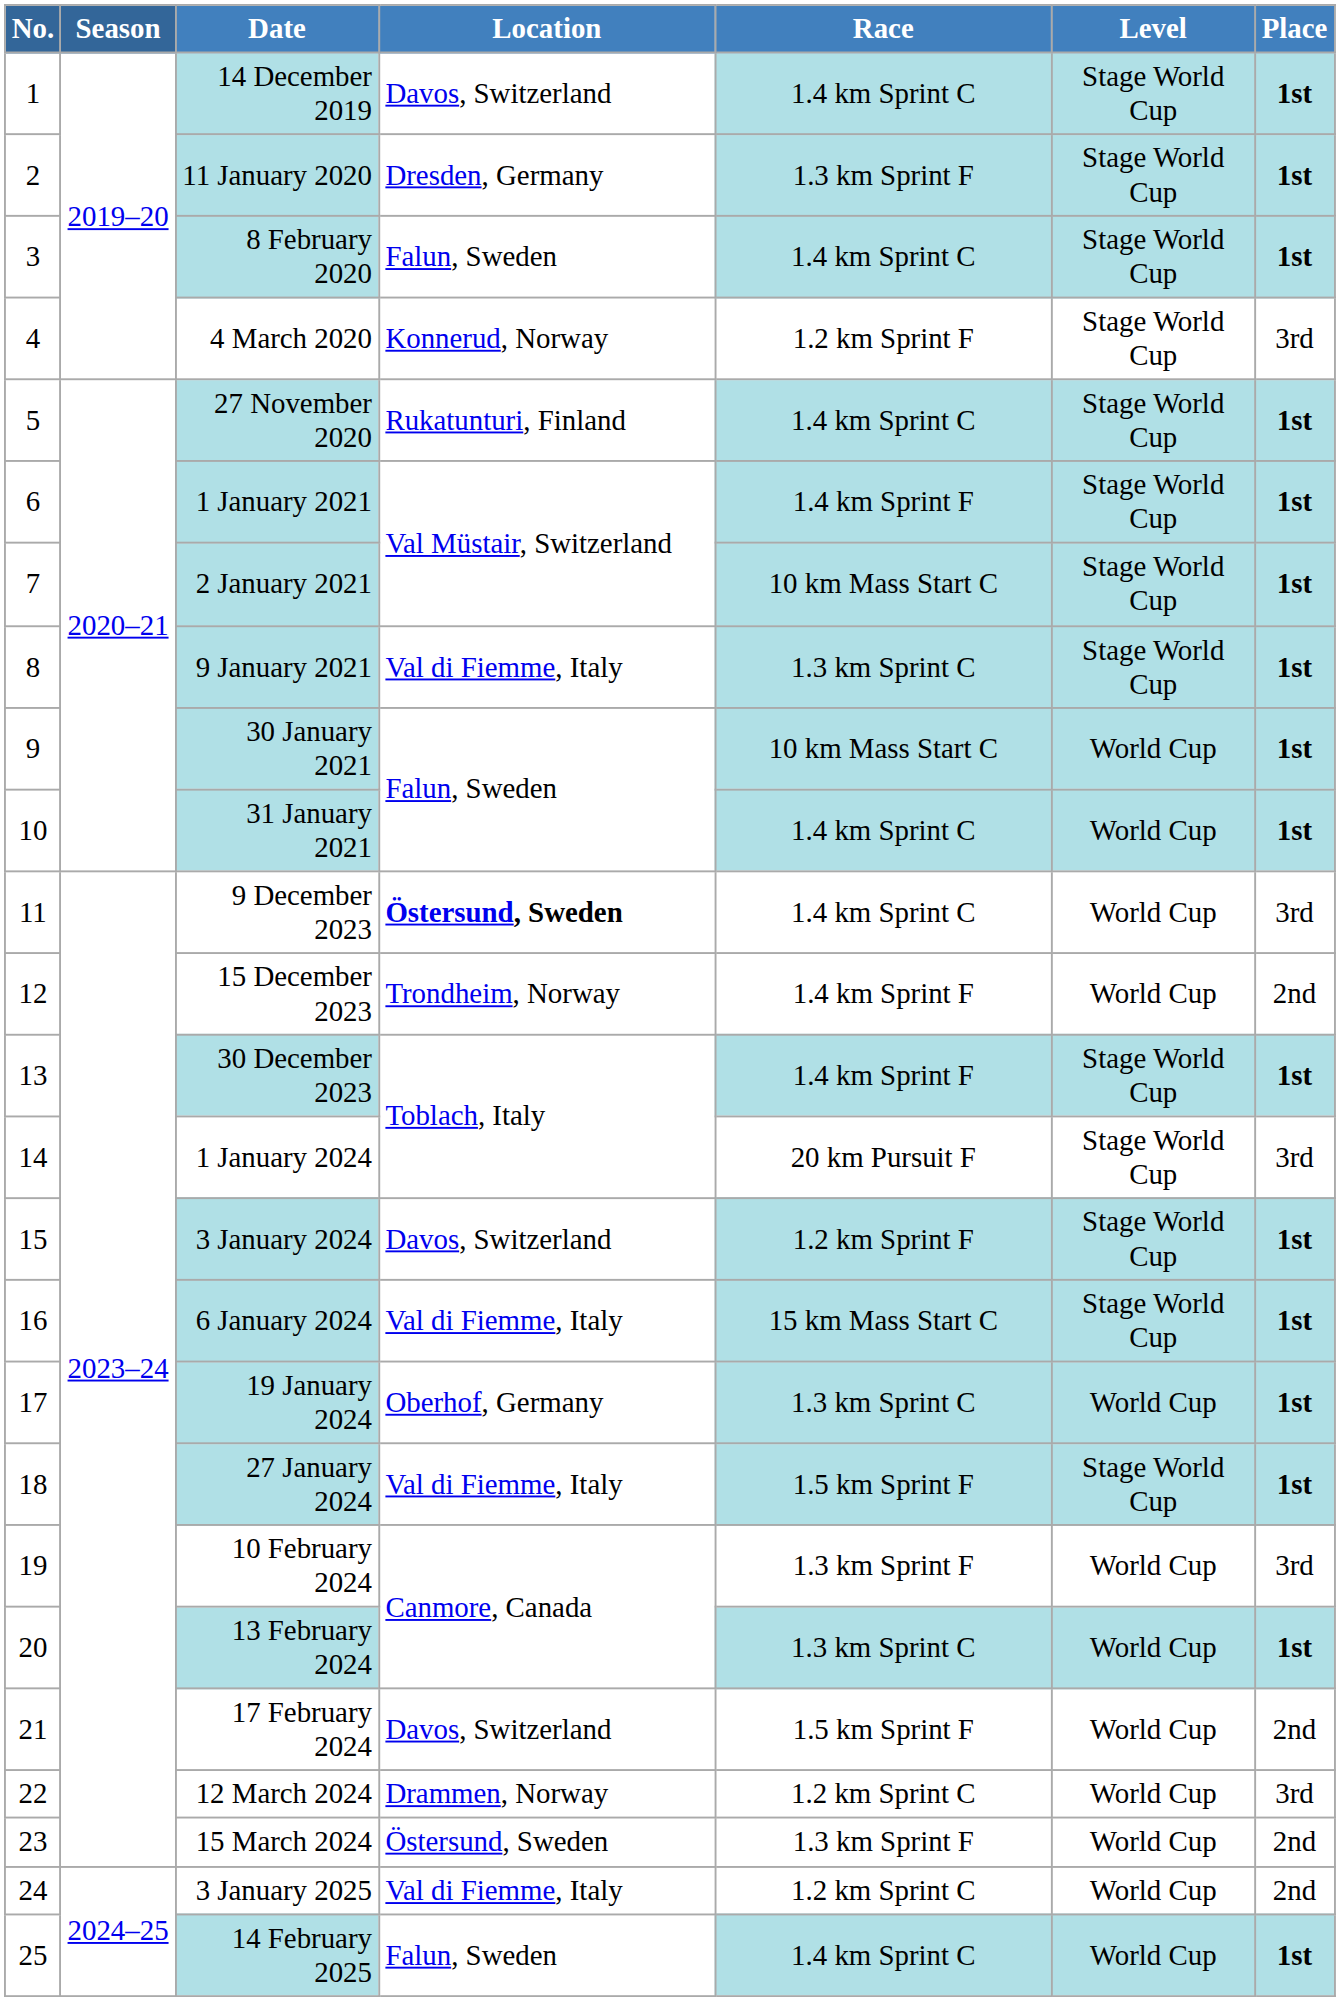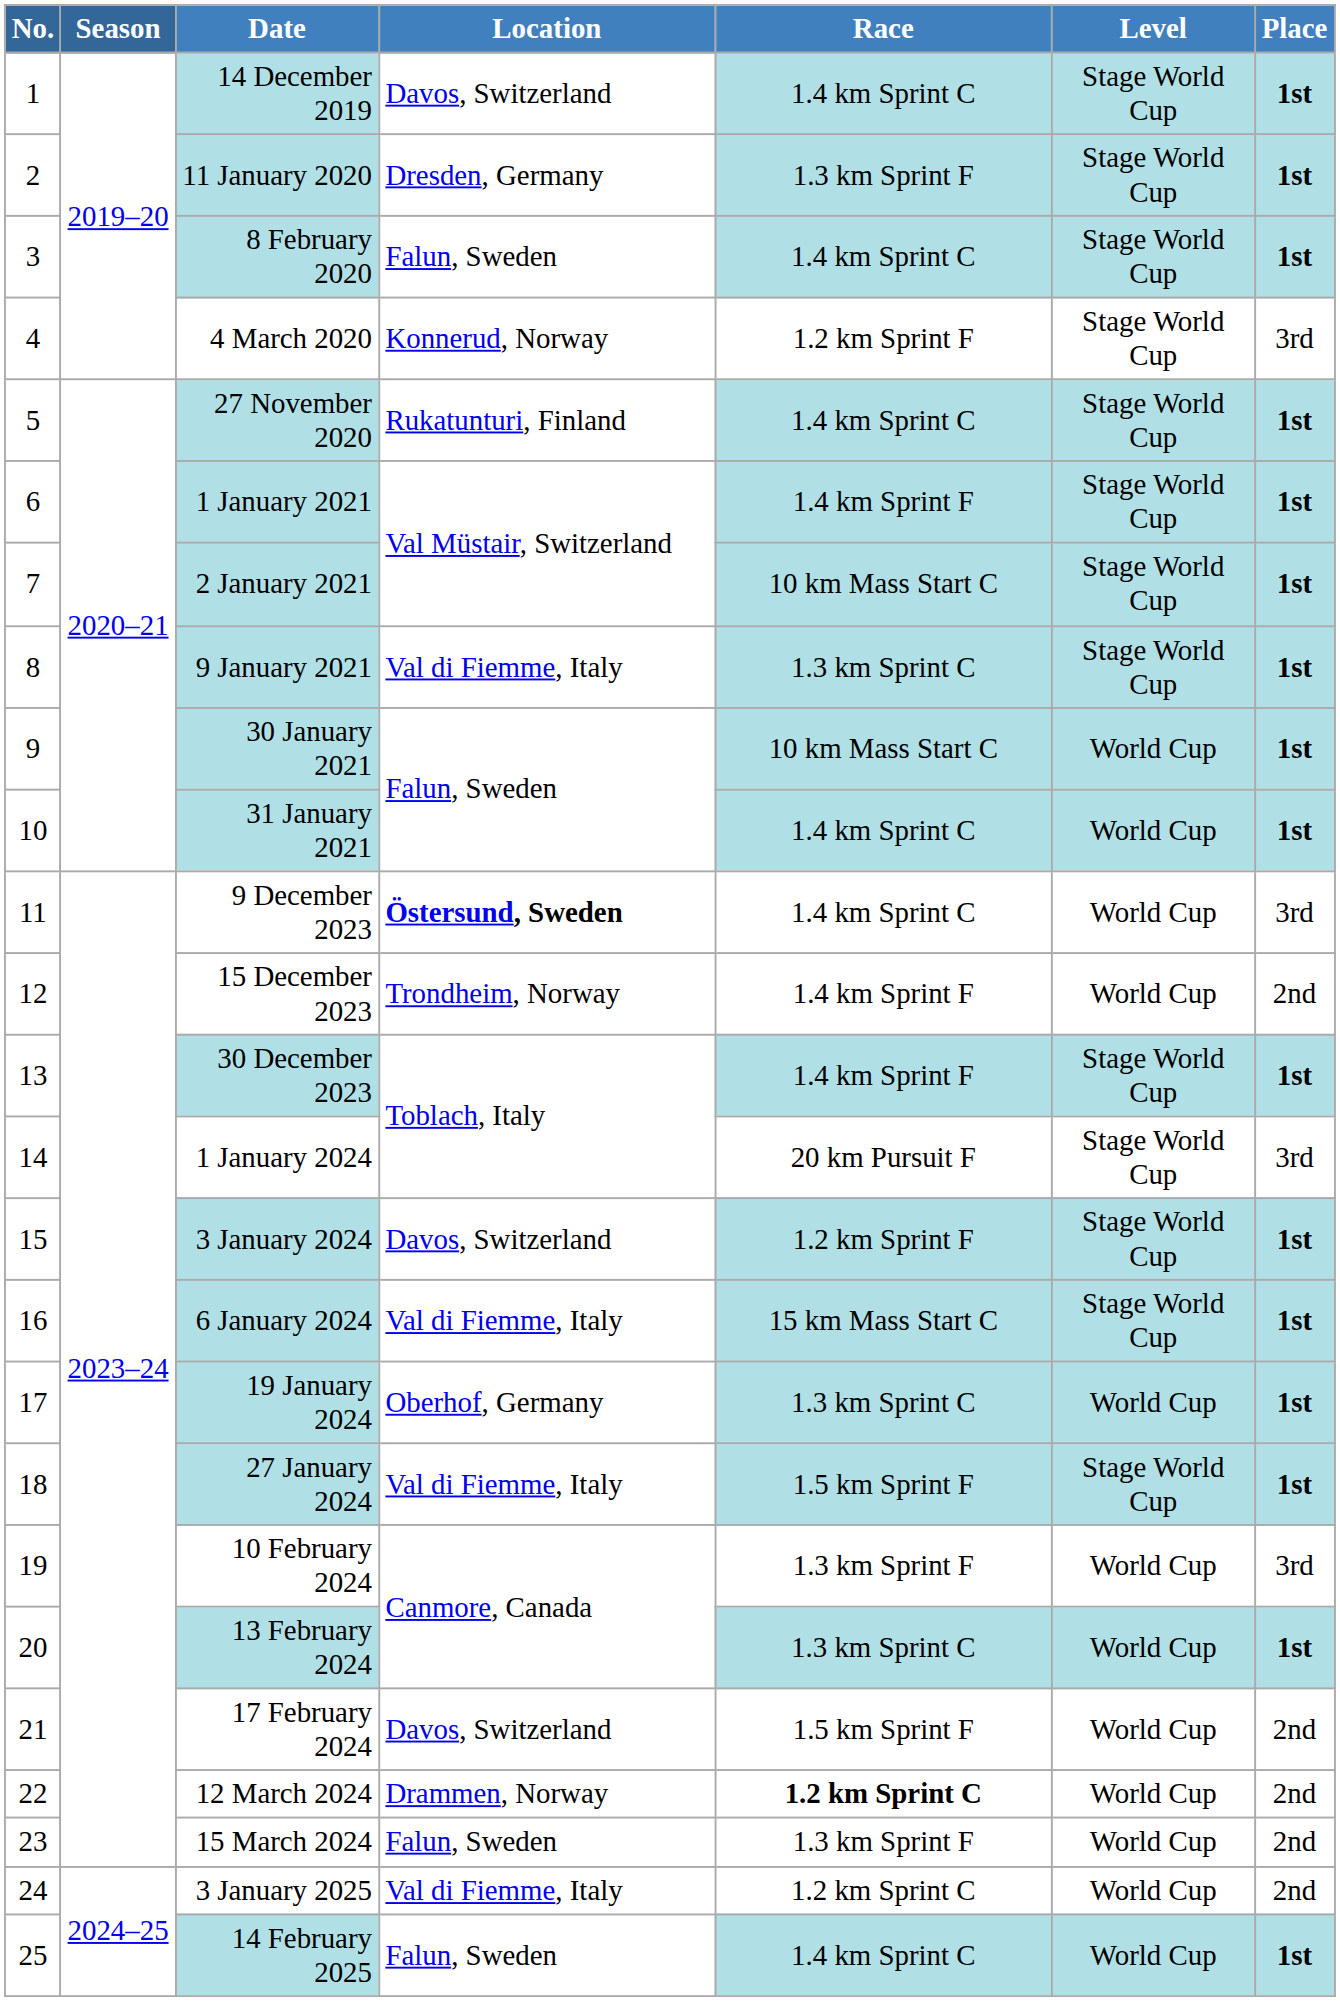(883, 1794) normal -> (883, 1794) bold
(1294, 1794) 3rd -> (1294, 1794) 2nd
(497, 1841) Östersund, Sweden -> (471, 1841) Falun, Sweden
